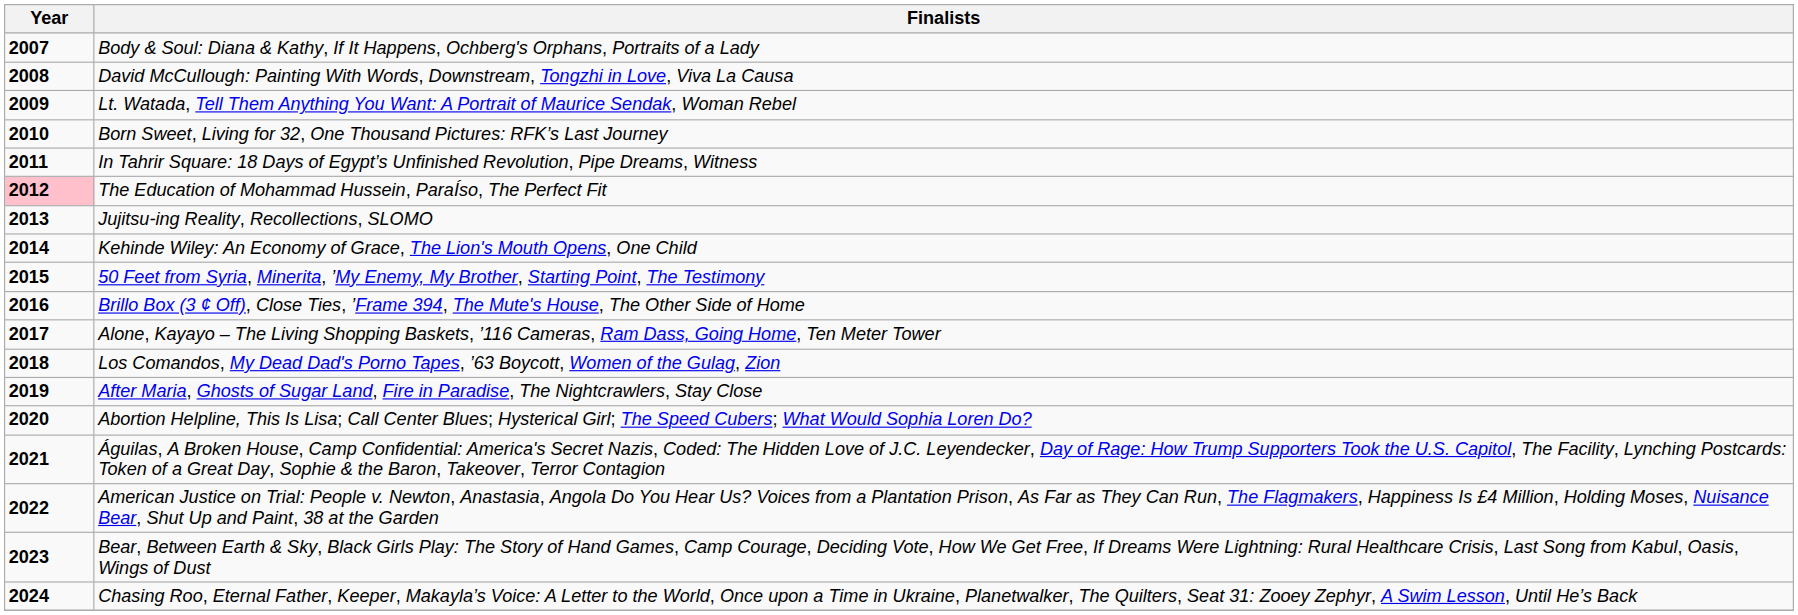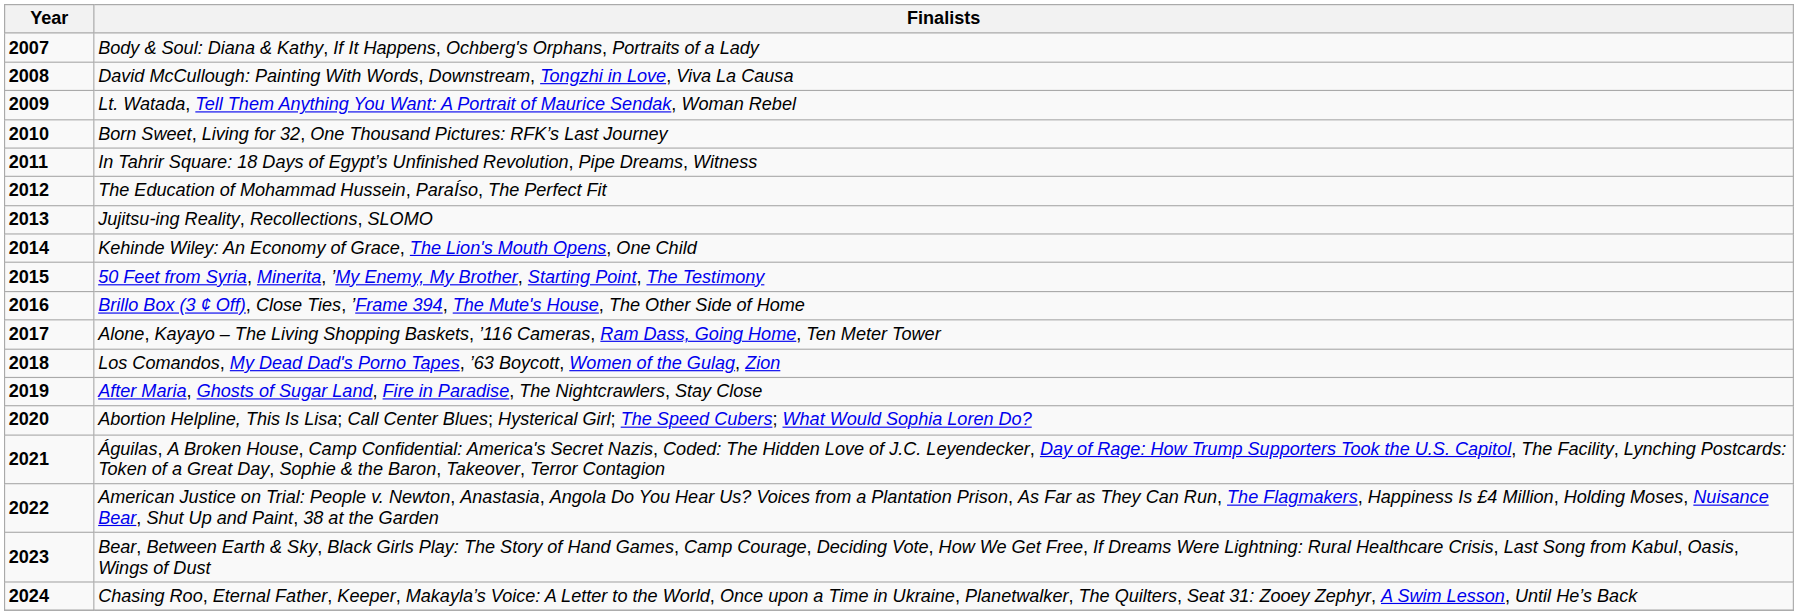(29, 190) pink background -> (29, 190) no background
